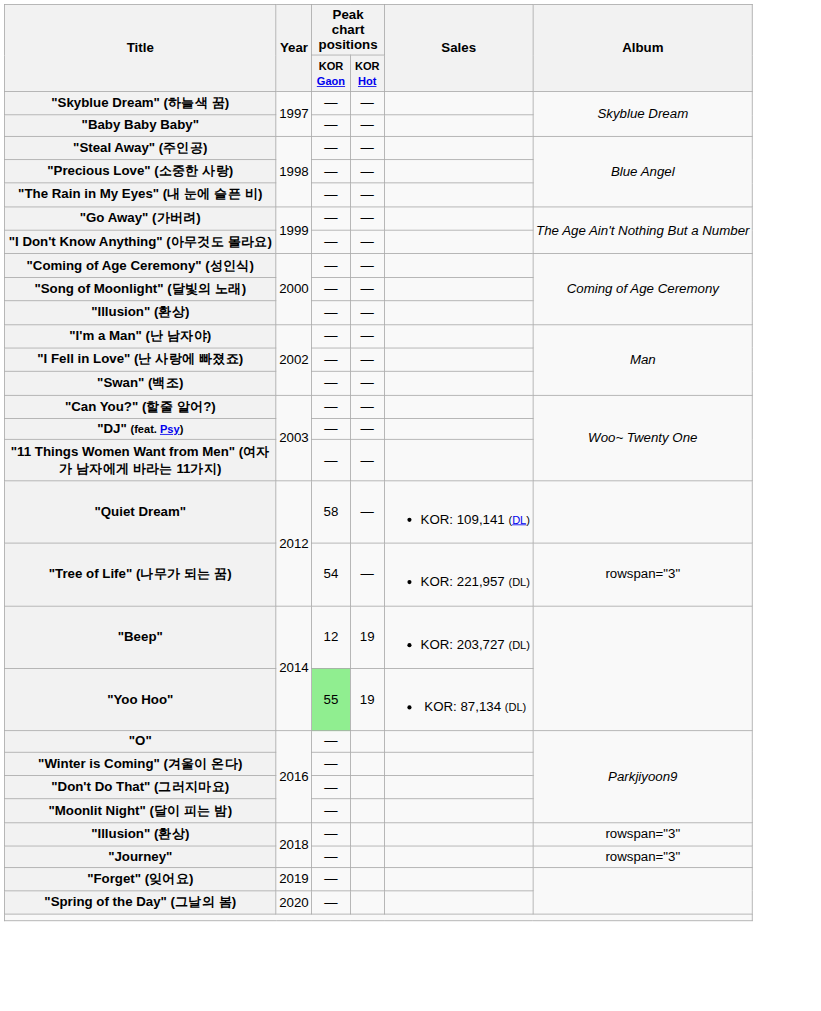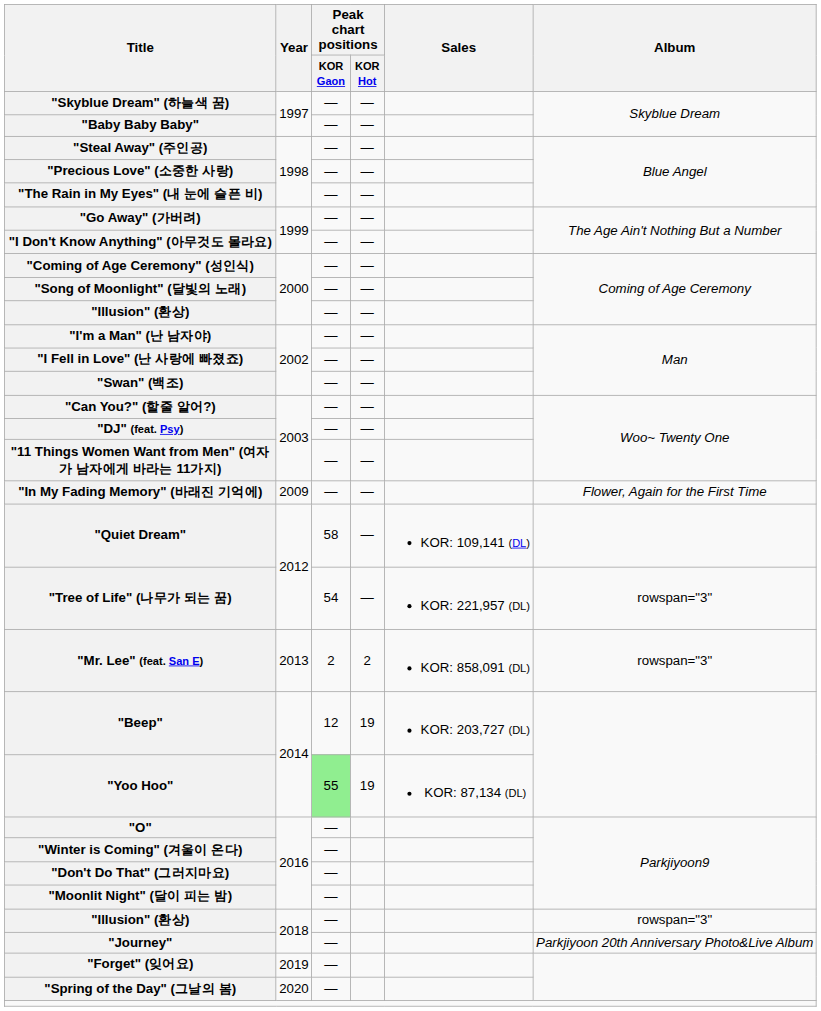+ row: (140, 492)
+ row: (140, 660)
(643, 856) rowspan="3" -> (675, 942) Parkjiyoon 20th Anniversary Photo&Live Album
